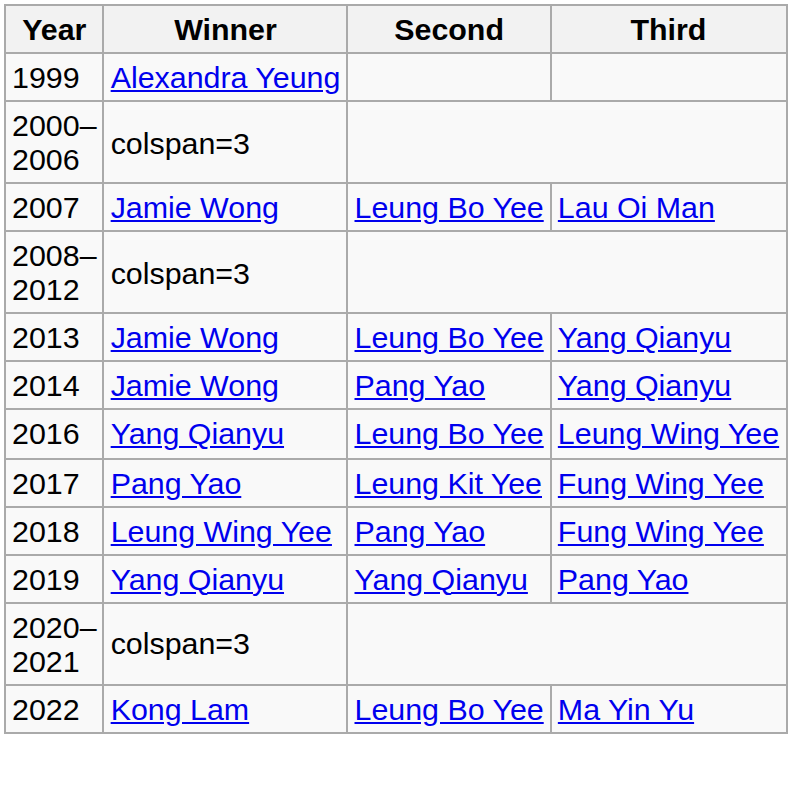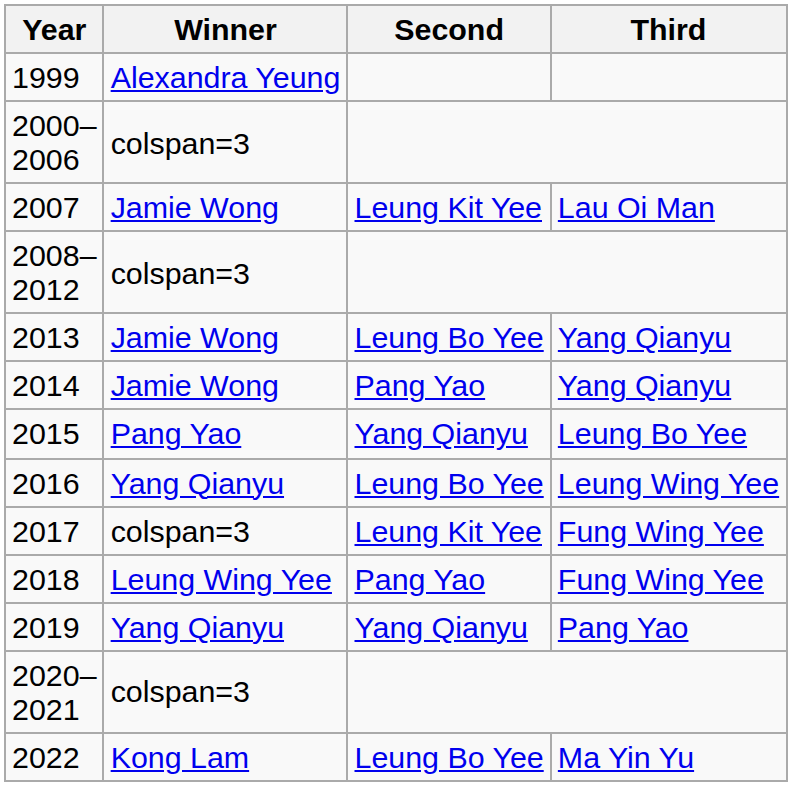(449, 208) Leung Bo Yee -> (448, 208) Leung Kit Yee
+ row: (46, 434)
(176, 482) Pang Yao -> (180, 530) colspan=3
